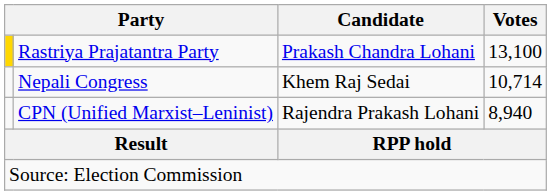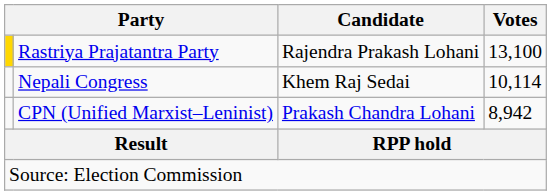(378, 50) Prakash Chandra Lohani -> (381, 50) Rajendra Prakash Lohani
(515, 81) 10,714 -> (515, 81) 10,114
(381, 112) Rajendra Prakash Lohani -> (378, 112) Prakash Chandra Lohani
(510, 112) 8,940 -> (510, 112) 8,942
